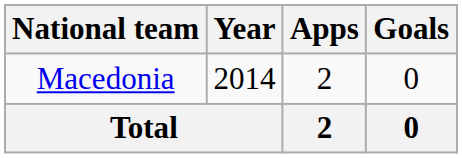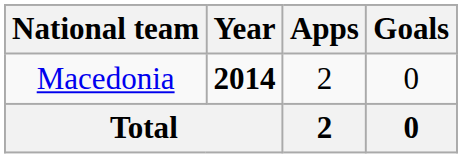(245, 78) normal -> (245, 78) bold
